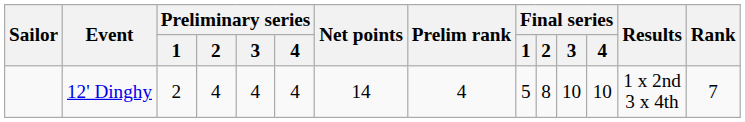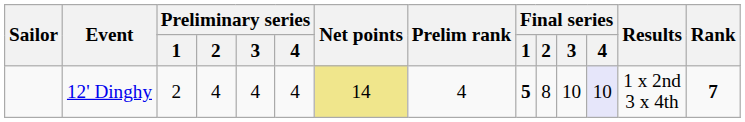(361, 91) no background -> (361, 91) khaki background
(526, 91) normal -> (526, 91) bold
(602, 91) no background -> (602, 91) lavender background
(713, 91) normal -> (713, 91) bold
